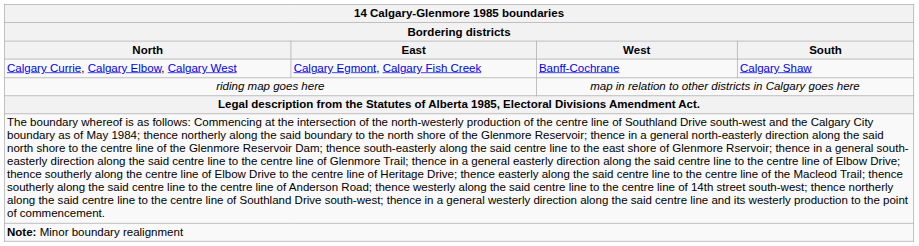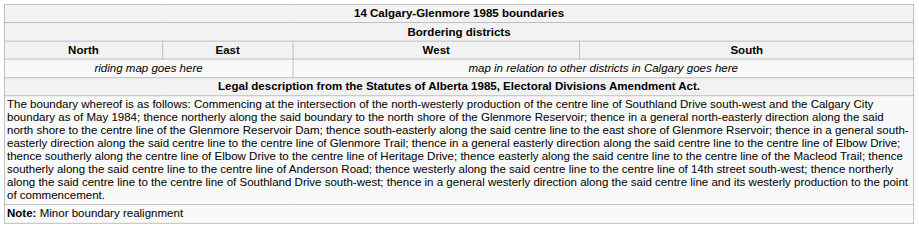- row: (122, 68)
